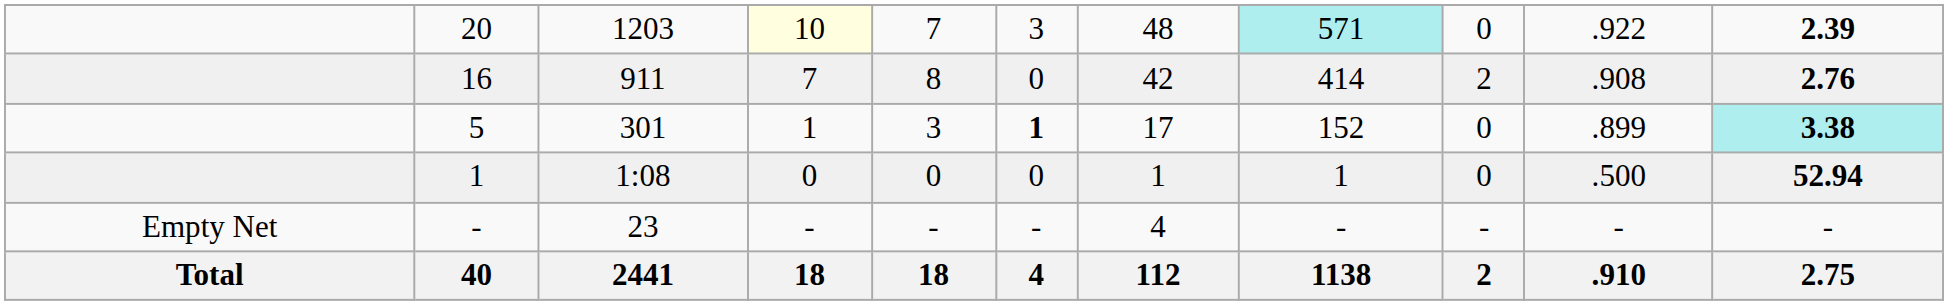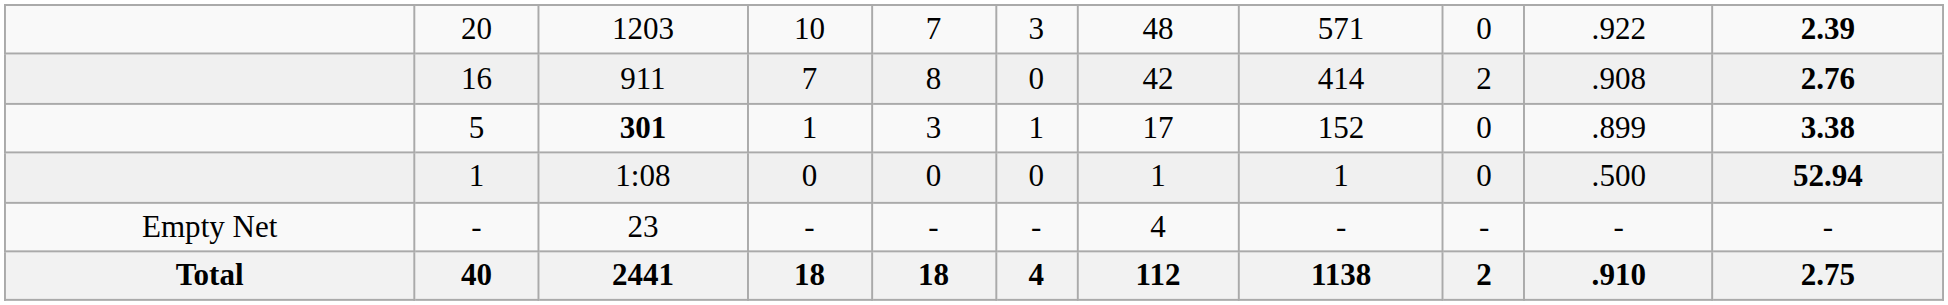(809, 29) lightyellow background -> (809, 29) no background
(1341, 29) paleturquoise background -> (1341, 29) no background
(643, 127) normal -> (643, 127) bold
(1036, 127) bold -> (1036, 127) normal
(1828, 127) paleturquoise background -> (1828, 127) no background
